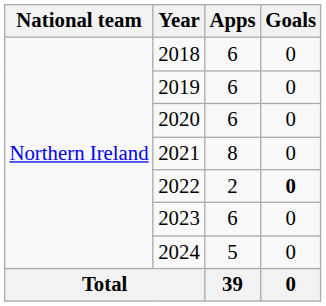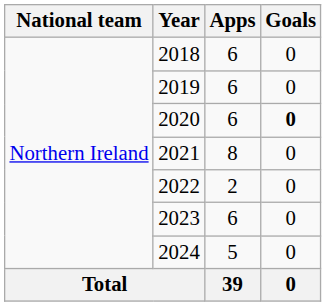(291, 119) normal -> (291, 119) bold
(291, 185) bold -> (291, 185) normal
